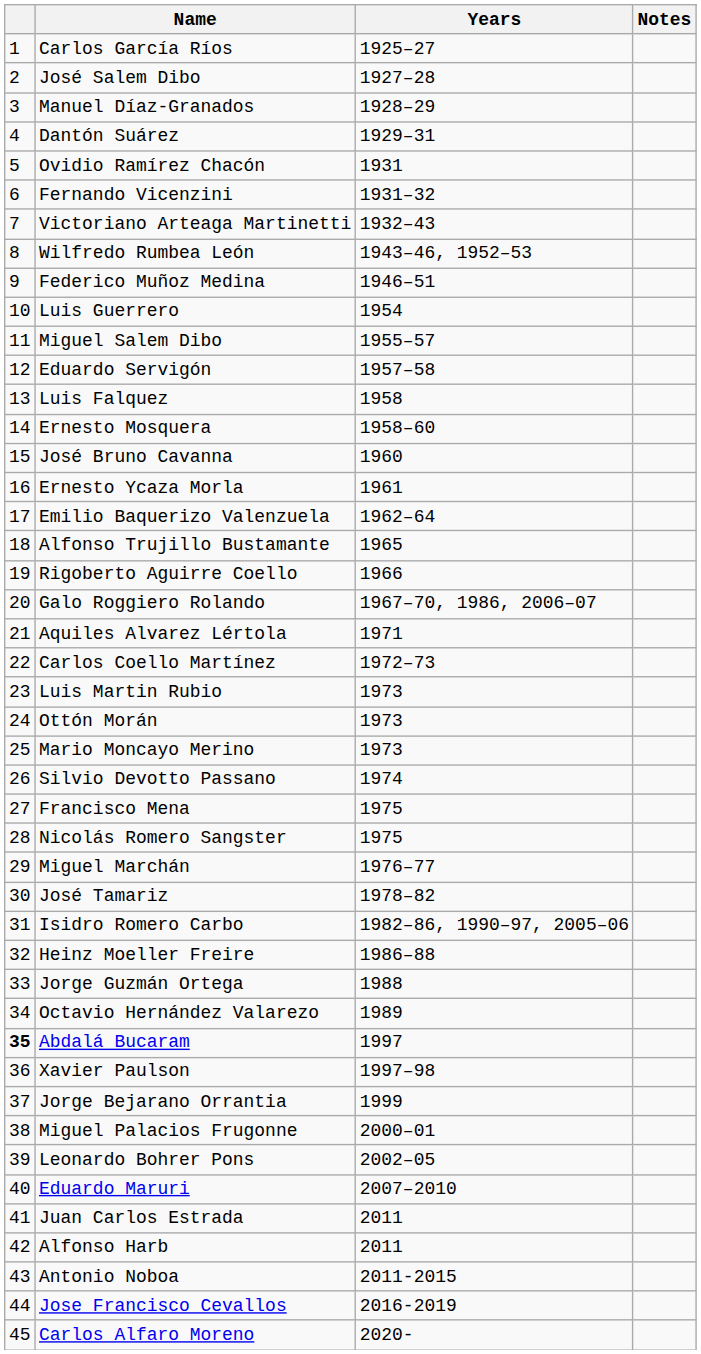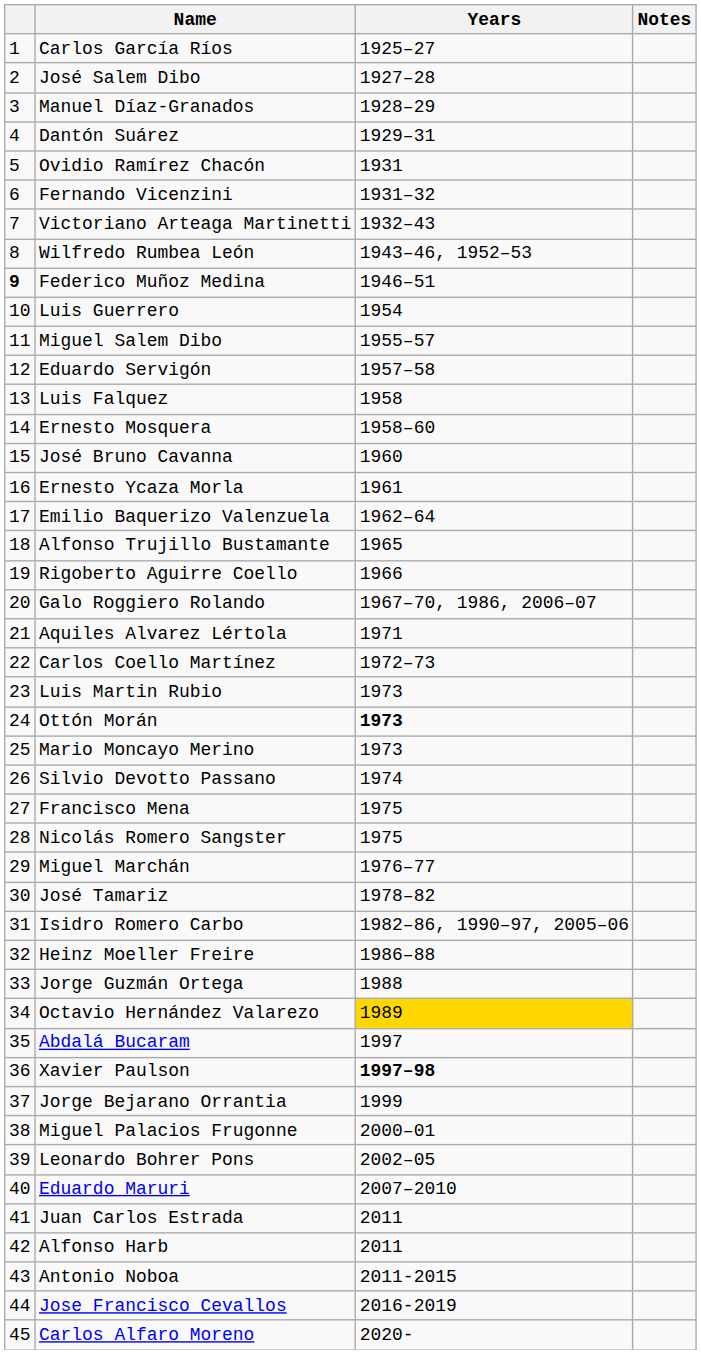(14, 282) normal -> (14, 282) bold
(381, 721) normal -> (381, 721) bold
(381, 1013) no background -> (381, 1013) gold background
(20, 1043) bold -> (20, 1043) normal
(397, 1072) normal -> (397, 1072) bold
